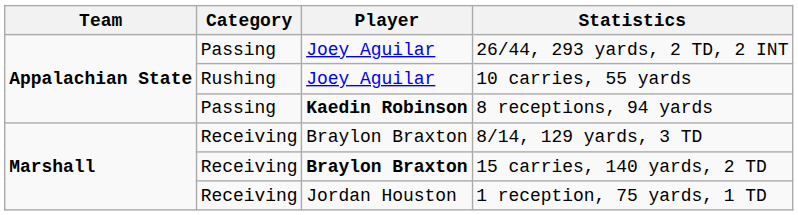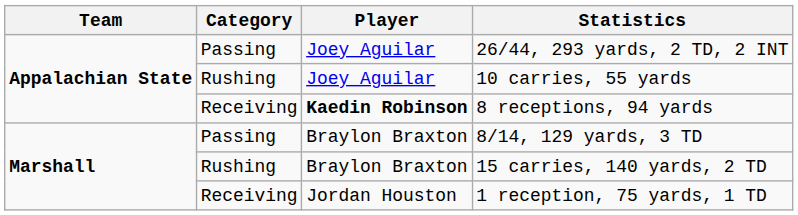(238, 108) Passing -> (249, 108) Receiving
(249, 137) Receiving -> (238, 137) Passing
(249, 166) Receiving -> (238, 166) Rushing
(387, 166) bold -> (387, 166) normal
